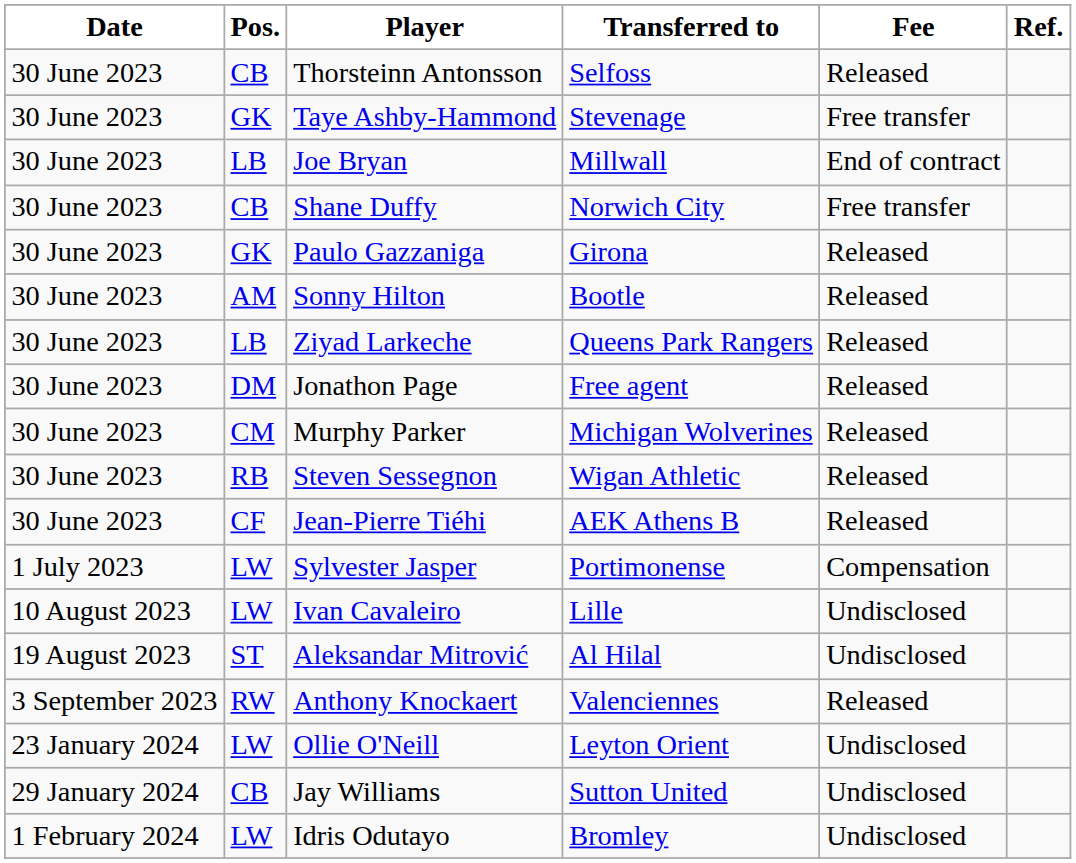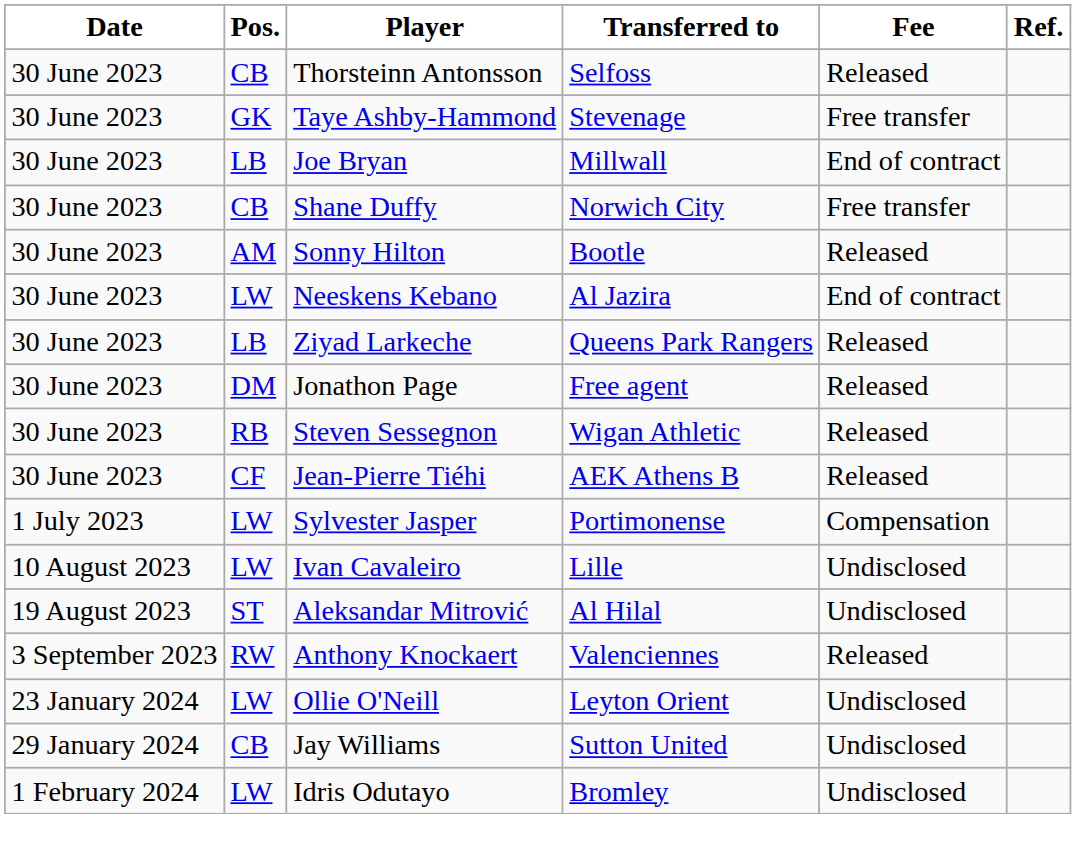- row: (389, 251)
+ row: (395, 296)
- row: (379, 431)
